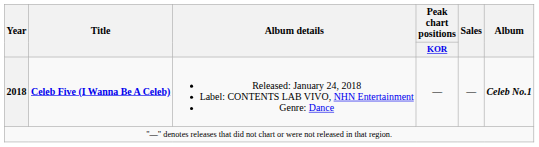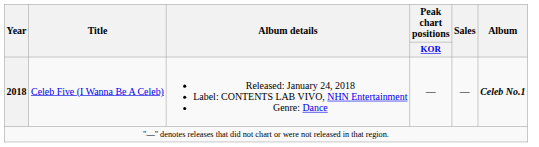(101, 91) bold -> (97, 91) normal
